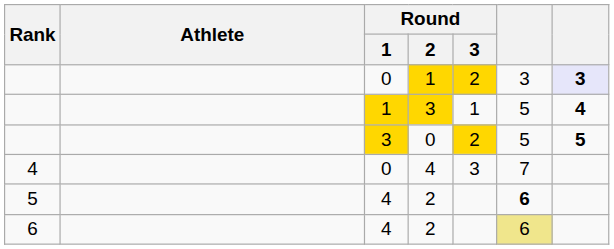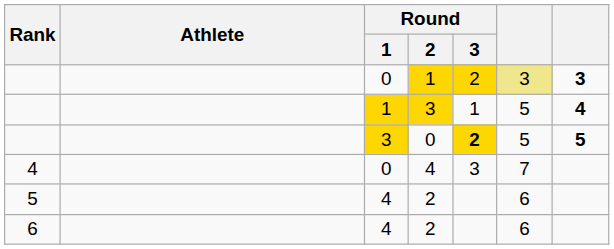(524, 79) no background -> (524, 79) khaki background
(580, 79) lavender background -> (580, 79) no background
(474, 139) normal -> (474, 139) bold
(524, 199) bold -> (524, 199) normal
(524, 229) khaki background -> (524, 229) no background
